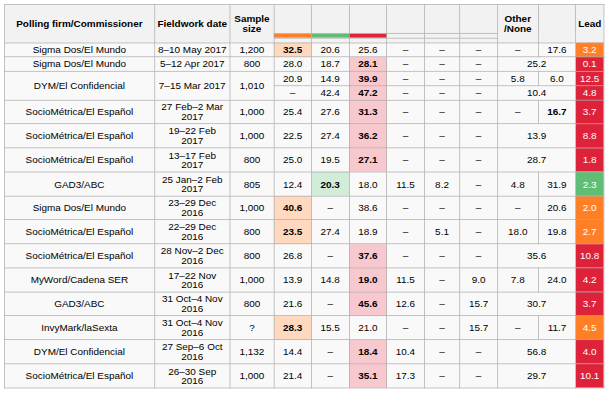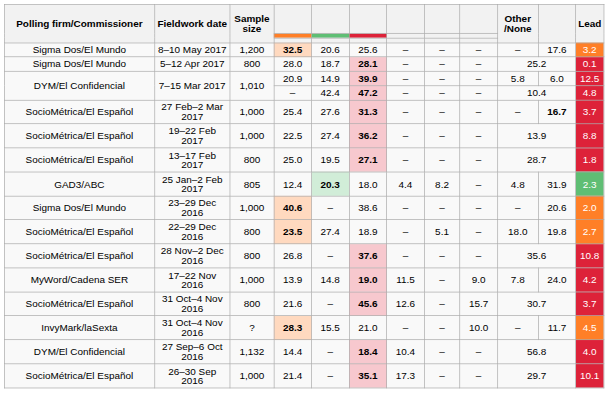(405, 184) 11.5 -> (405, 184) 4.4
(79, 304) GAD3/ABC -> (79, 304) SocioMétrica/El Español
(479, 328) 15.7 -> (479, 328) 10.0
